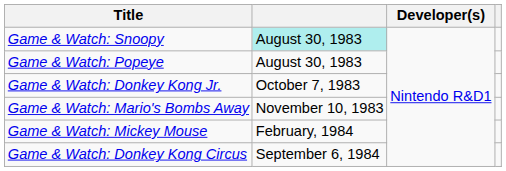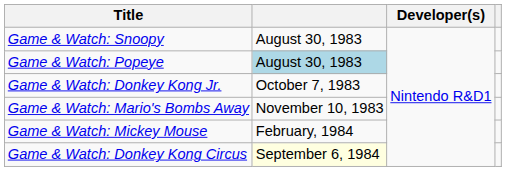(309, 39) paleturquoise background -> (309, 39) no background
(309, 62) no background -> (309, 62) lightblue background
(318, 154) no background -> (318, 154) lightyellow background
